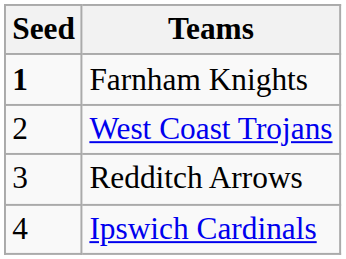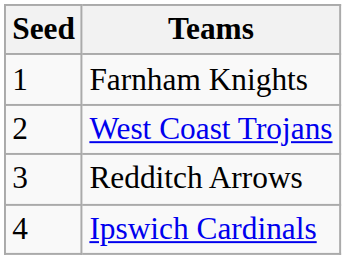(20, 79) bold -> (20, 79) normal
